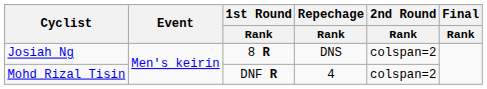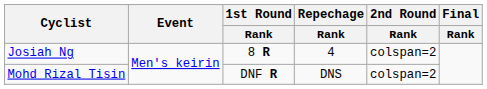(331, 53) DNS -> (331, 53) 4
(331, 74) 4 -> (331, 74) DNS
